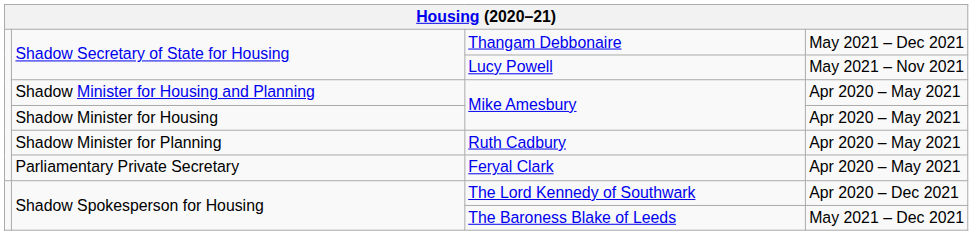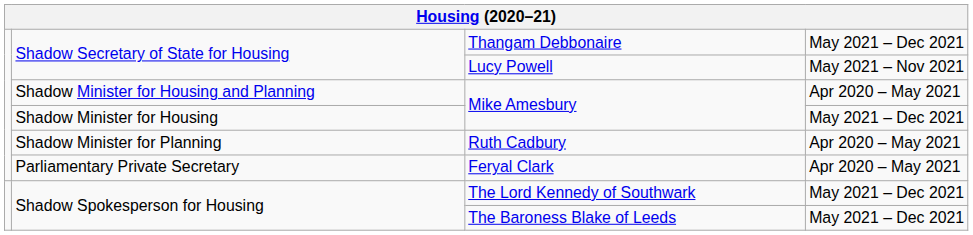(885, 117) Apr 2020 – May 2021 -> (887, 117) May 2021 – Dec 2021
(884, 192) Apr 2020 – Dec 2021 -> (887, 192) May 2021 – Dec 2021
